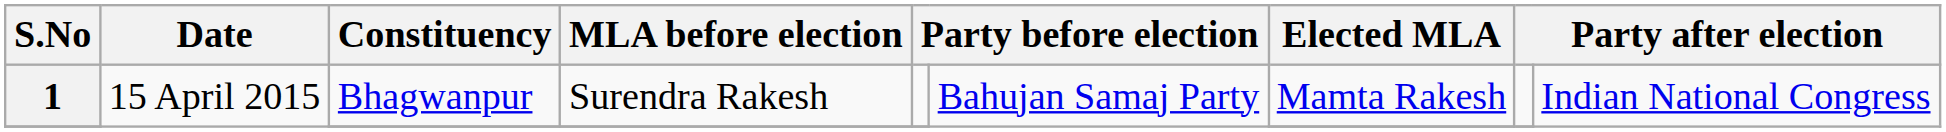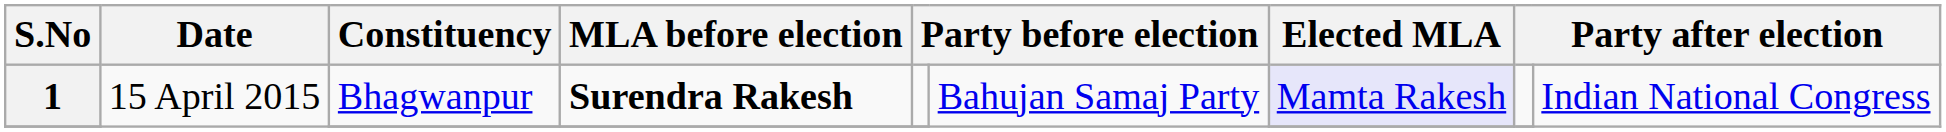(699, 95) normal -> (711, 95) bold
(1391, 95) no background -> (1391, 95) lavender background
